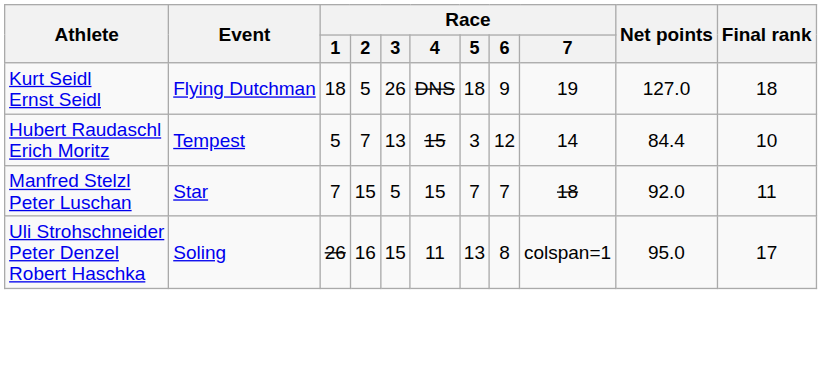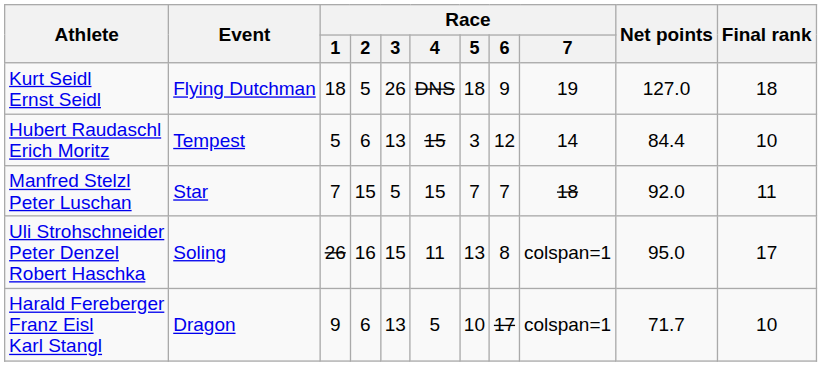(365, 140) 7 -> (365, 140) 6
+ row: (87, 325)
